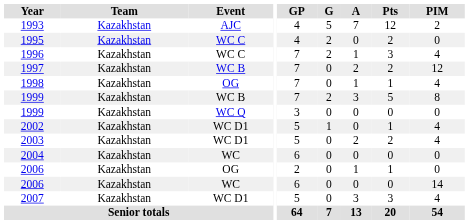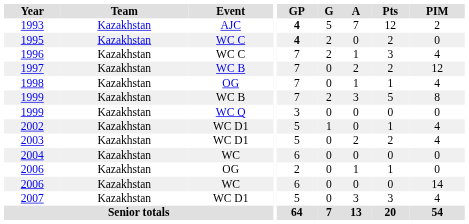(297, 25) normal -> (297, 25) bold
(297, 40) normal -> (297, 40) bold
